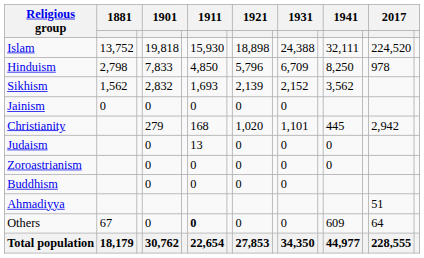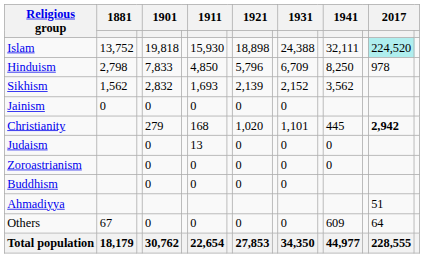(391, 47) no background -> (391, 47) paleturquoise background
(385, 125) normal -> (385, 125) bold
(193, 223) bold -> (193, 223) normal
